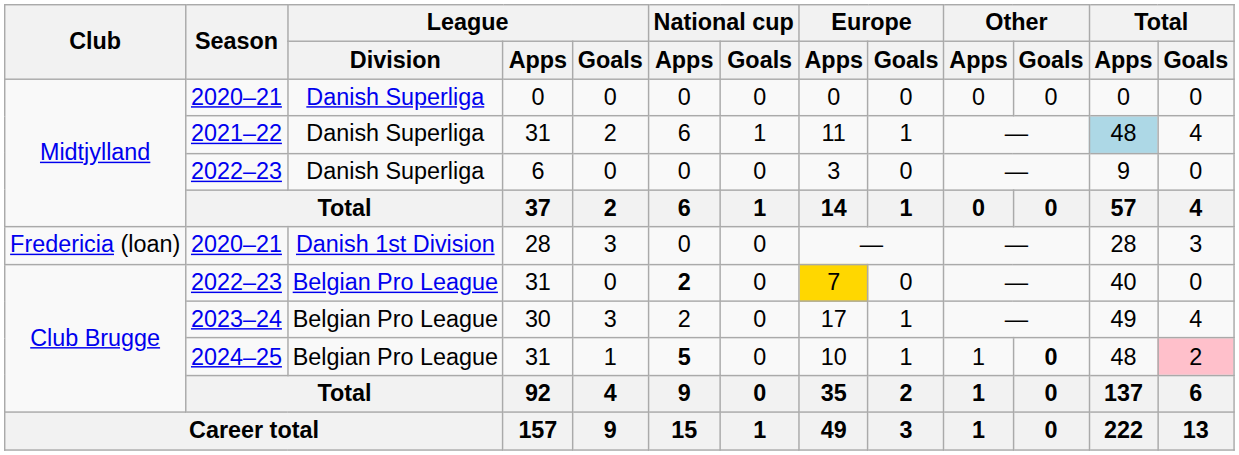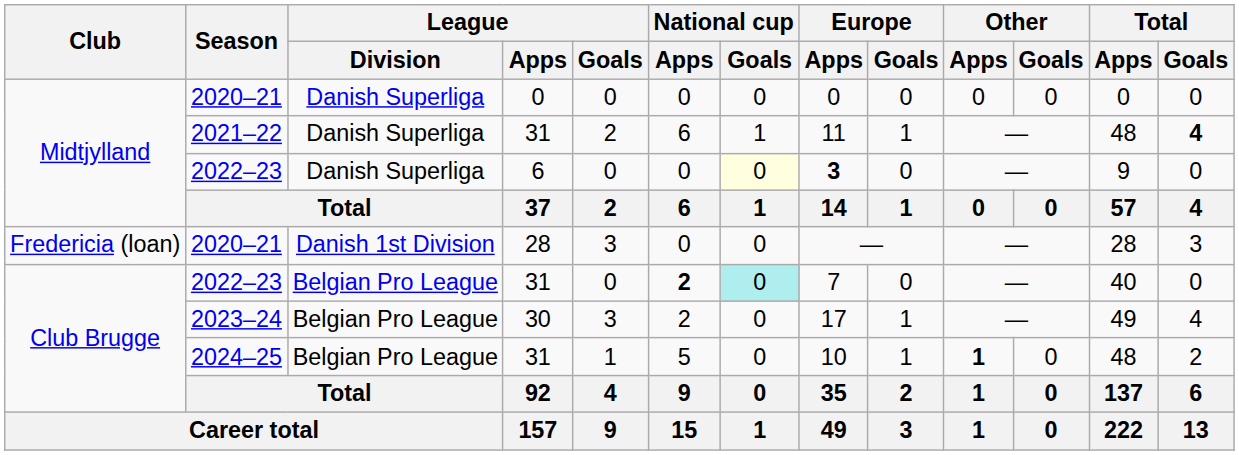(1123, 134) lightblue background -> (1123, 134) no background
(1196, 134) normal -> (1196, 134) bold
(760, 171) no background -> (760, 171) lightyellow background
(834, 171) normal -> (834, 171) bold
(760, 282) no background -> (760, 282) paleturquoise background
(834, 282) gold background -> (834, 282) no background
(684, 356) bold -> (684, 356) normal
(979, 356) normal -> (979, 356) bold
(1051, 356) bold -> (1051, 356) normal
(1196, 356) pink background -> (1196, 356) no background
